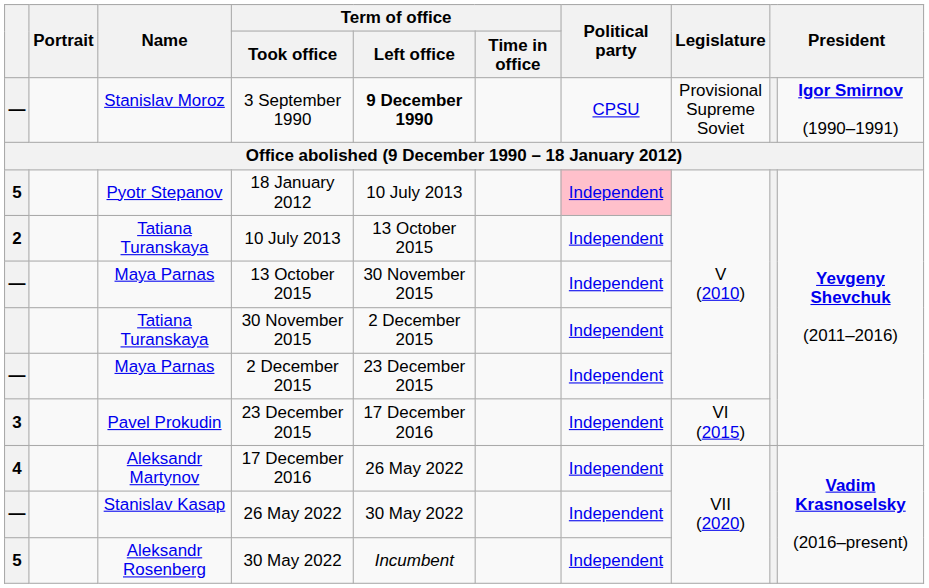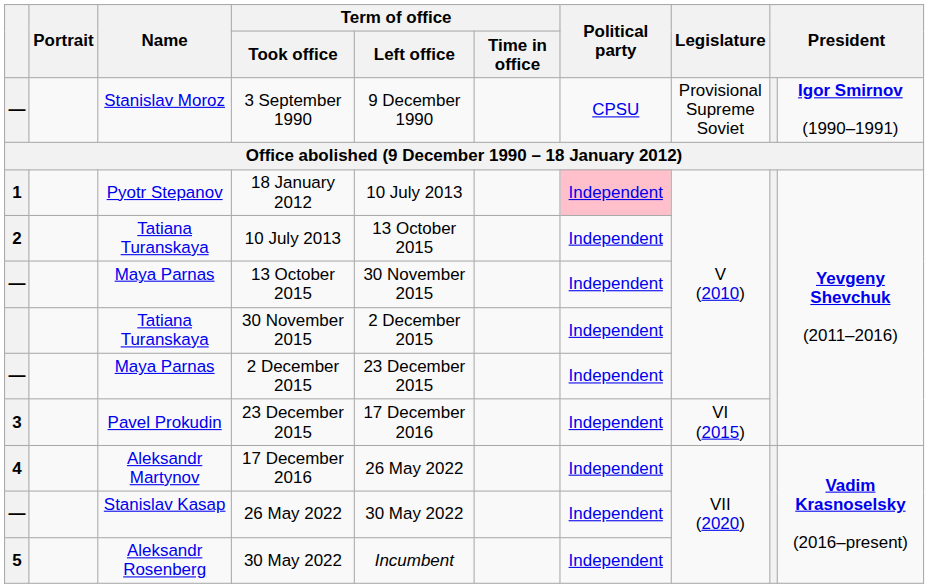(414, 109) bold -> (414, 109) normal
(17, 192) 5 -> (17, 192) 1
